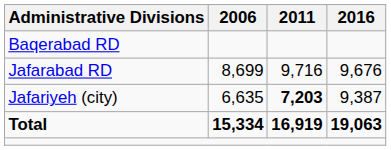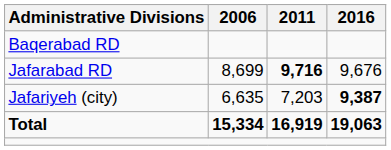(302, 71) normal -> (302, 71) bold
(302, 97) bold -> (302, 97) normal
(361, 97) normal -> (361, 97) bold
